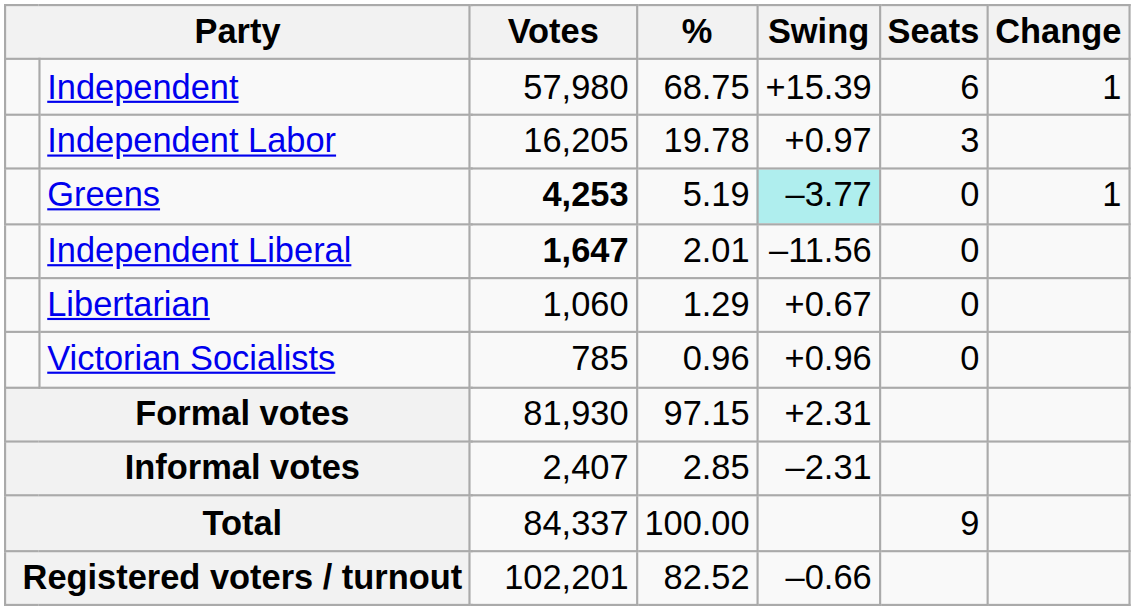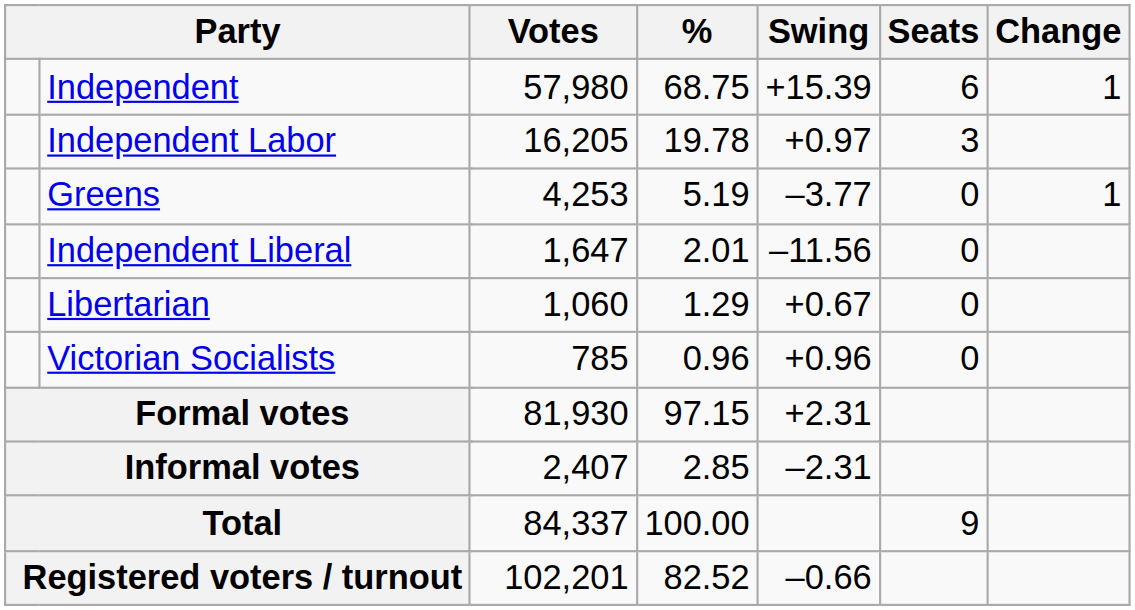(585, 195) bold -> (585, 195) normal
(829, 195) paleturquoise background -> (829, 195) no background
(585, 250) bold -> (585, 250) normal
